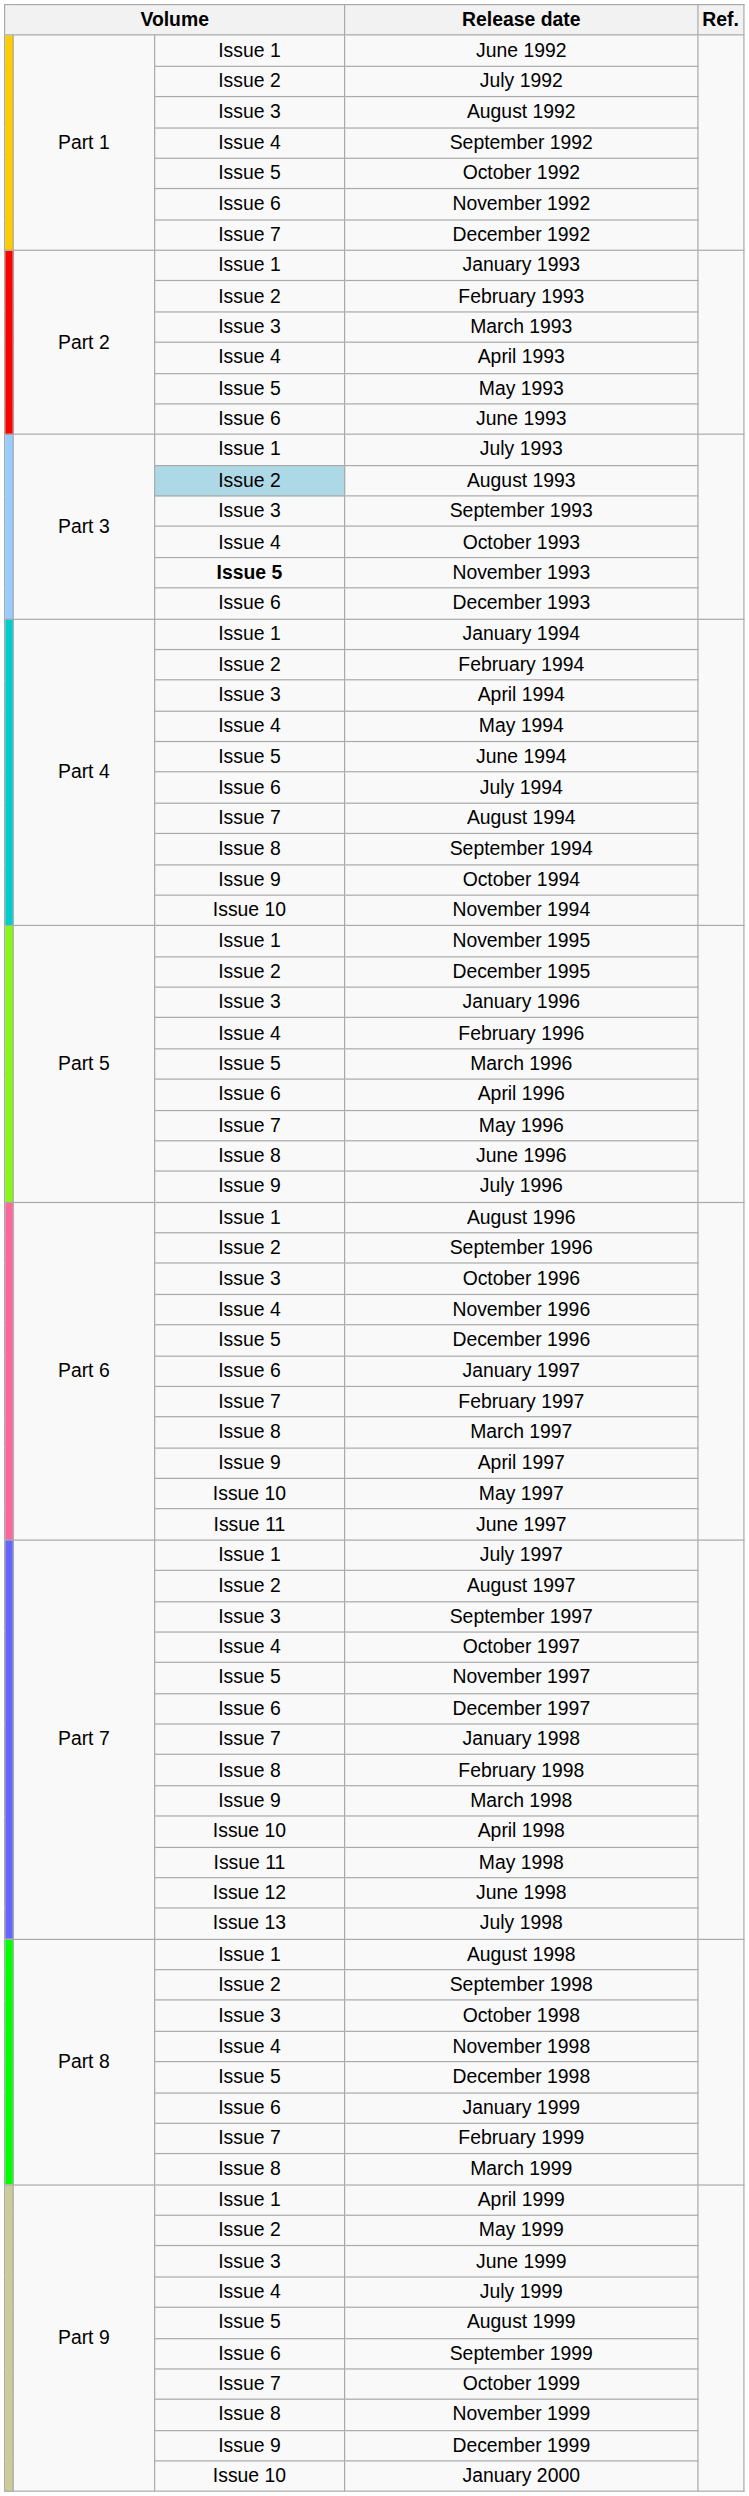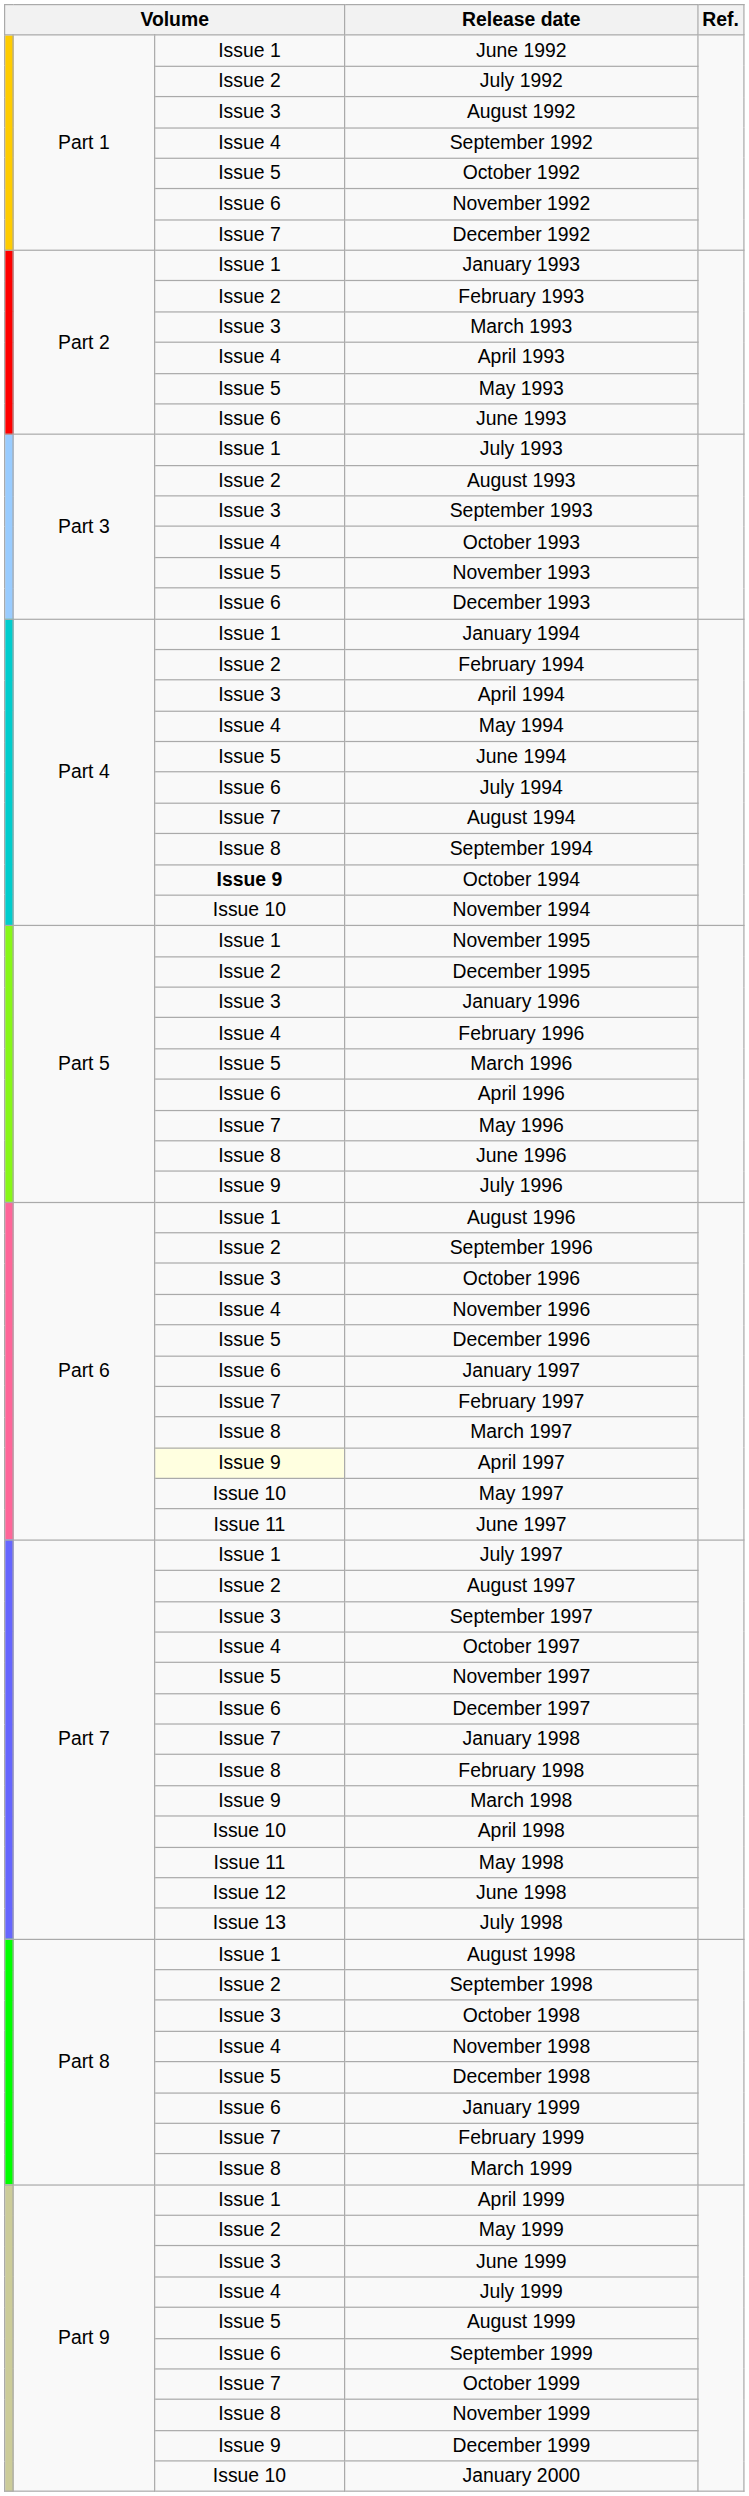(249, 480) lightblue background -> (249, 480) no background
(249, 572) bold -> (249, 572) normal
(249, 879) normal -> (249, 879) bold
(249, 1462) no background -> (249, 1462) lightyellow background
